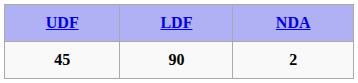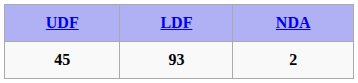(176, 60) 90 -> (176, 60) 93
